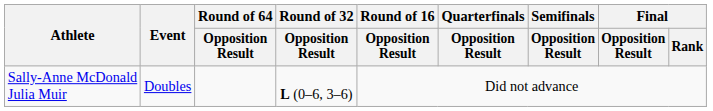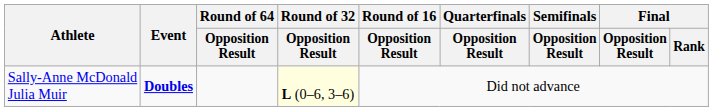(168, 86) normal -> (168, 86) bold
(316, 95) no background -> (318, 95) lightyellow background
